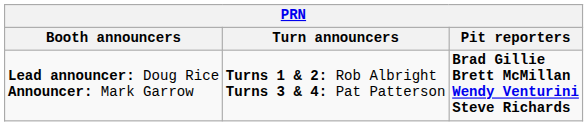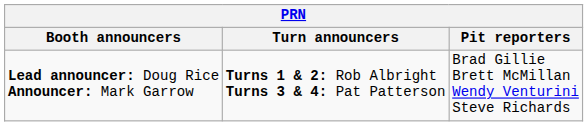(516, 86) bold -> (516, 86) normal
